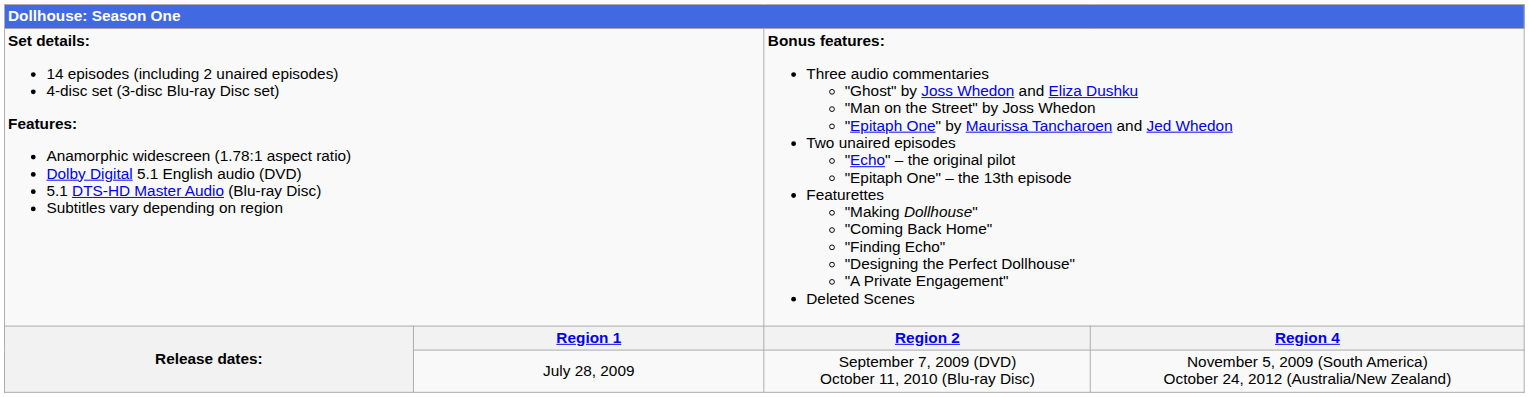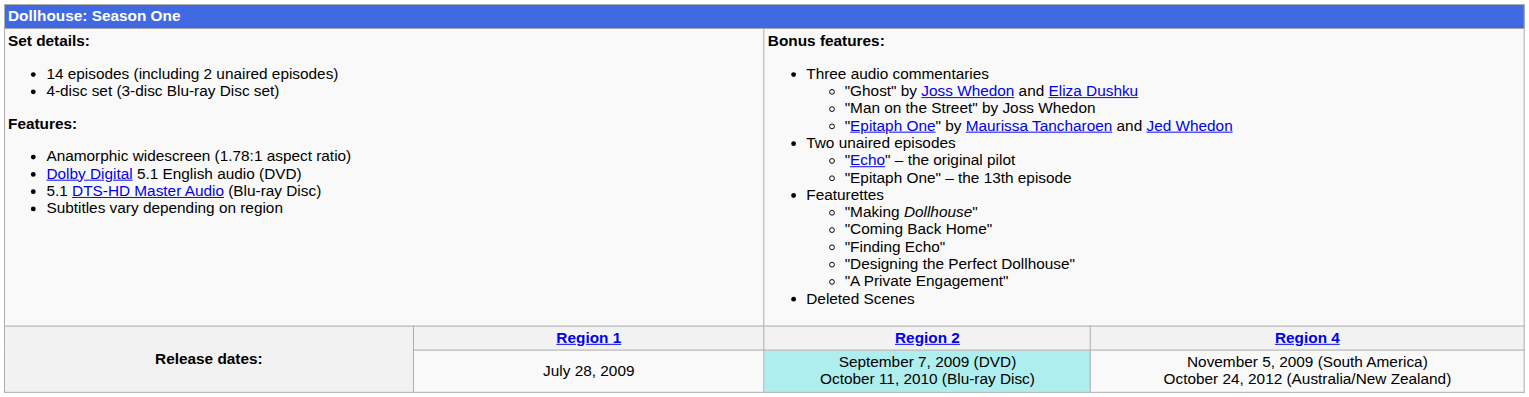(927, 371) no background -> (927, 371) paleturquoise background
